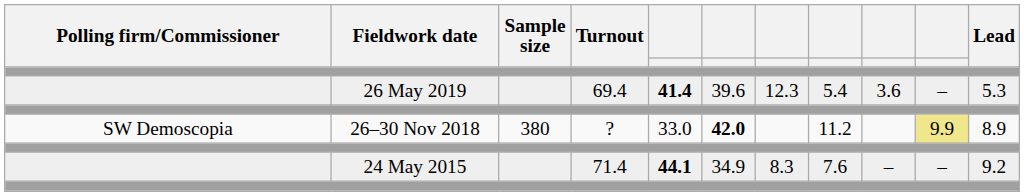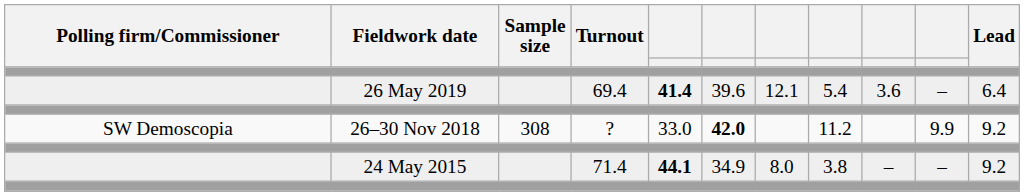(782, 90) 12.3 -> (782, 90) 12.1
(994, 90) 5.3 -> (994, 90) 6.4
(535, 128) 380 -> (535, 128) 308
(942, 128) khaki background -> (942, 128) no background
(994, 128) 8.9 -> (994, 128) 9.2
(782, 167) 8.3 -> (782, 167) 8.0
(835, 167) 7.6 -> (835, 167) 3.8
